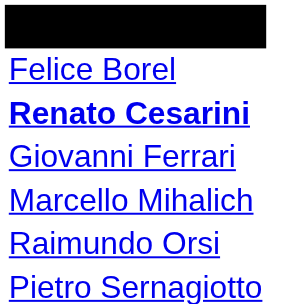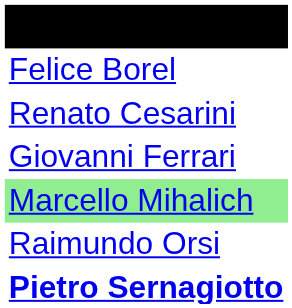(129, 113) bold -> (122, 113) normal
(131, 200) no background -> (131, 200) lightgreen background
(136, 287) normal -> (146, 287) bold
